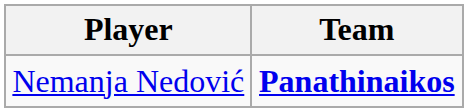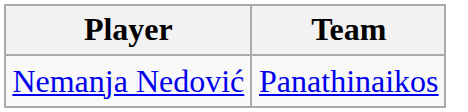(357, 80) bold -> (349, 80) normal
